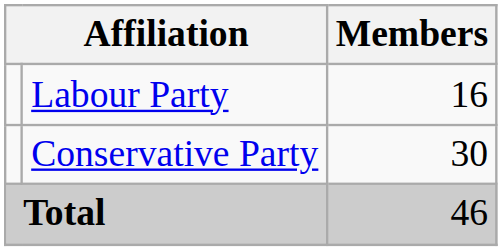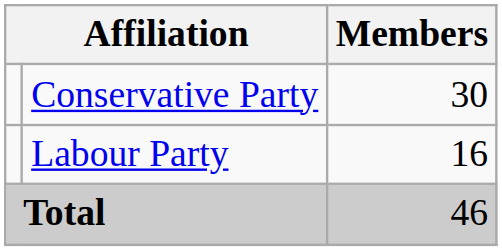rows swapped: (175, 153) <-> (130, 93)
